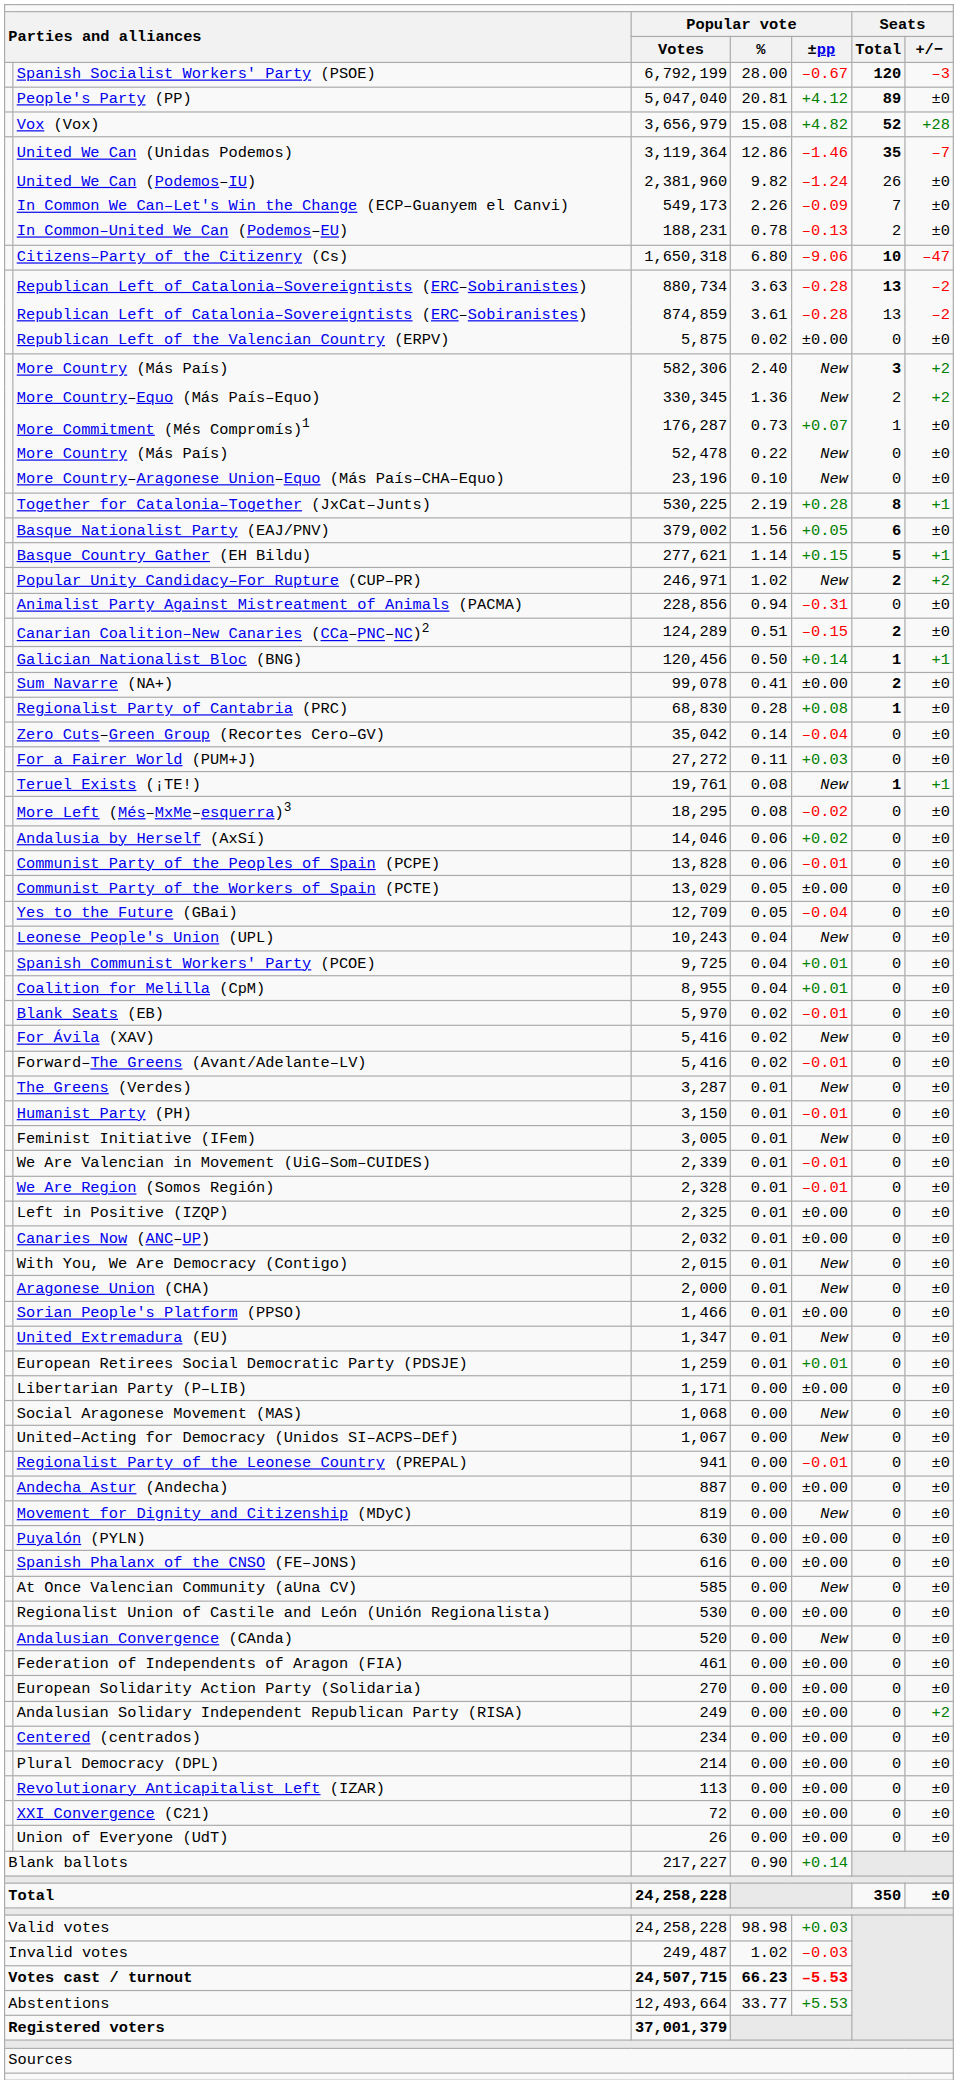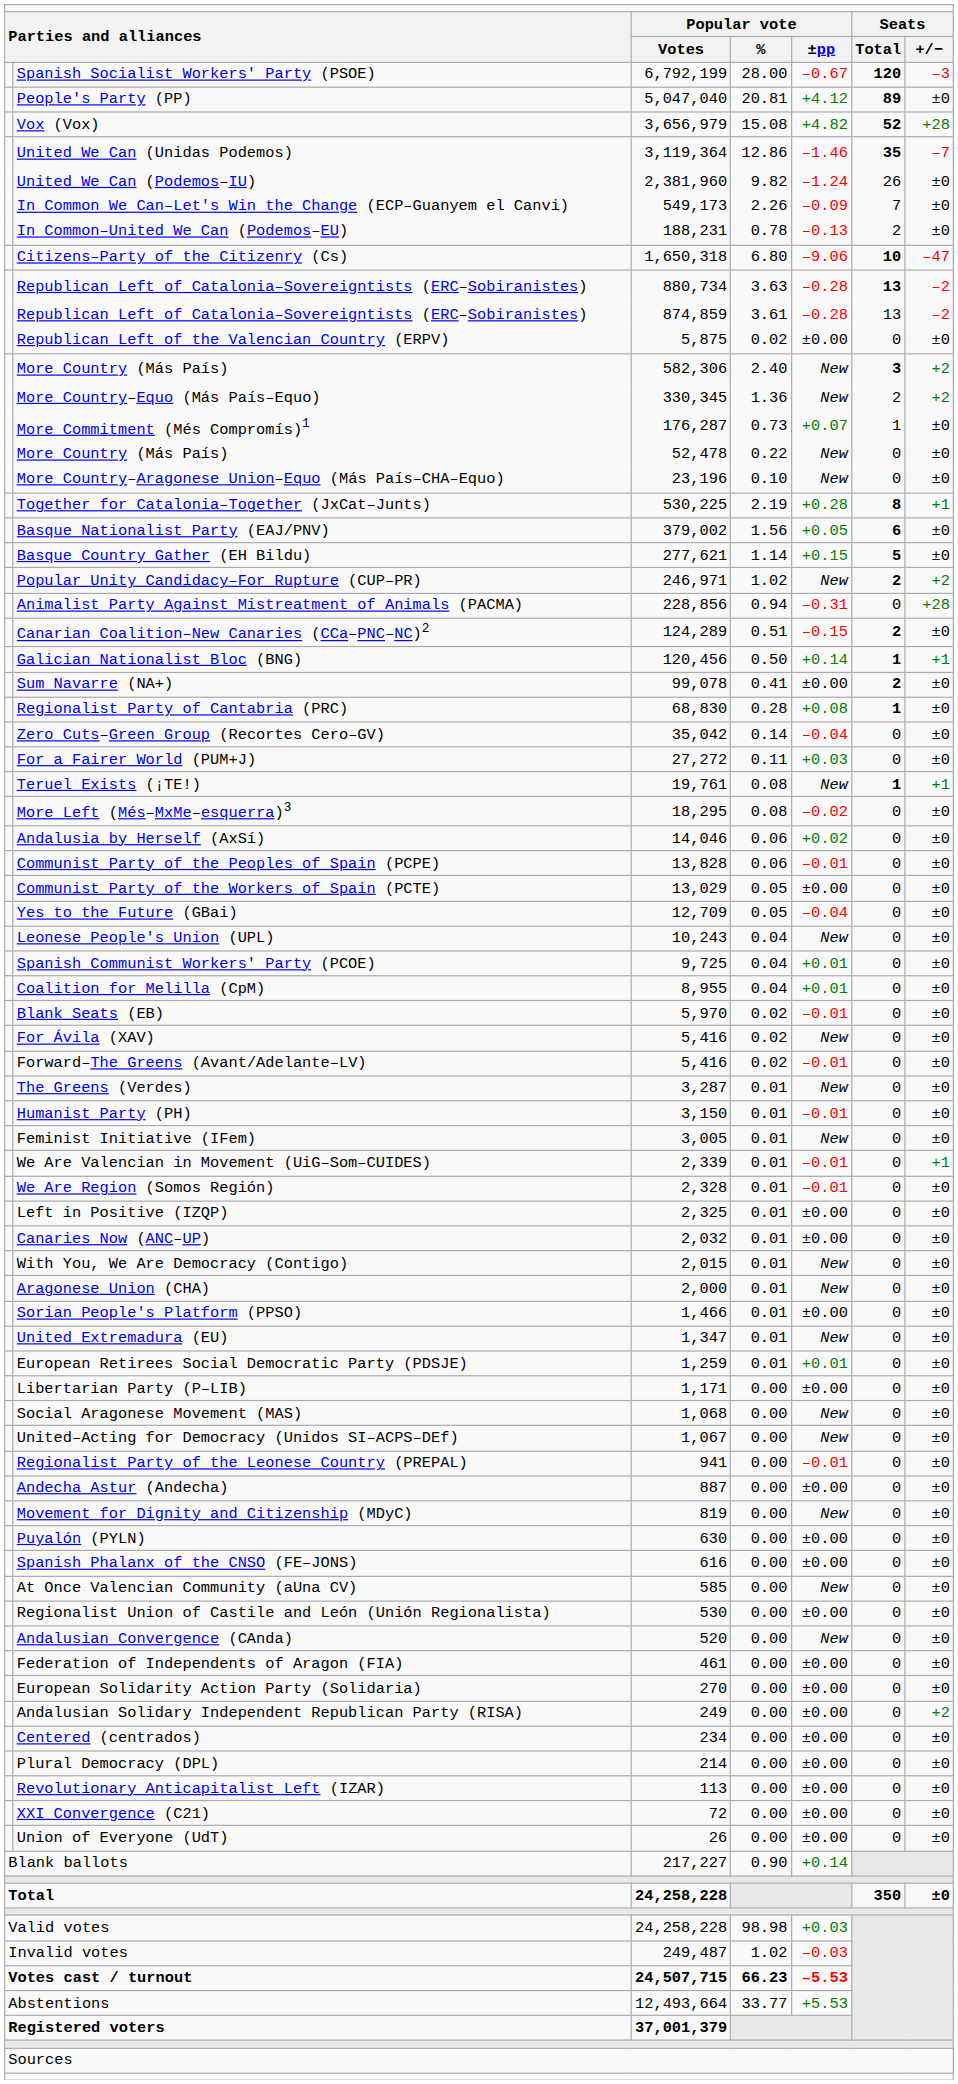(941, 555) +1 -> (941, 555) ±0
(941, 605) ±0 -> (936, 605) +28
(941, 1163) ±0 -> (941, 1163) +1
